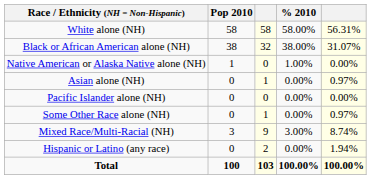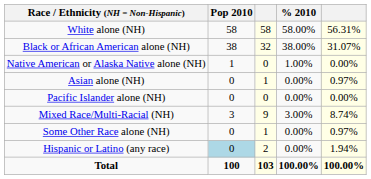rows swapped: (106, 115) <-> (106, 132)
(232, 149) no background -> (232, 149) lightblue background
